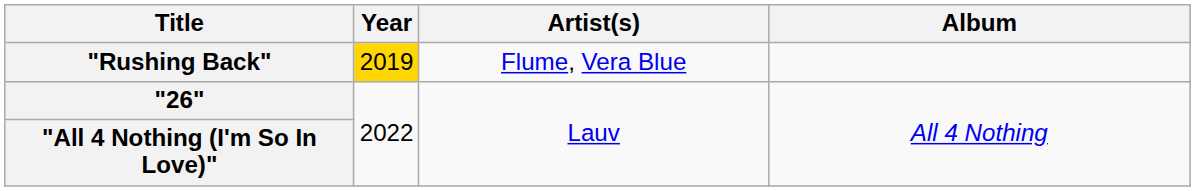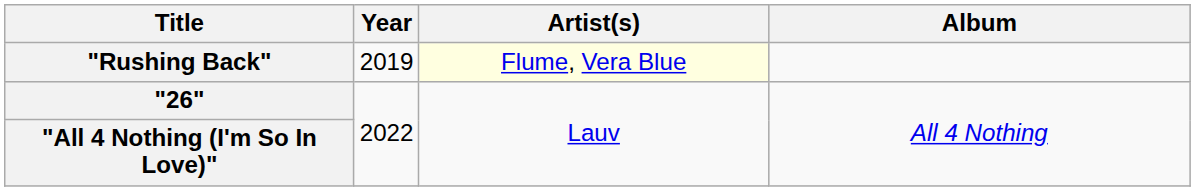(387, 61) gold background -> (387, 61) no background
(594, 61) no background -> (594, 61) lightyellow background
